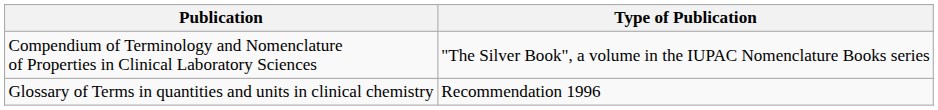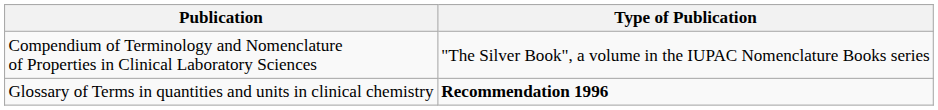(521, 91) normal -> (525, 91) bold
